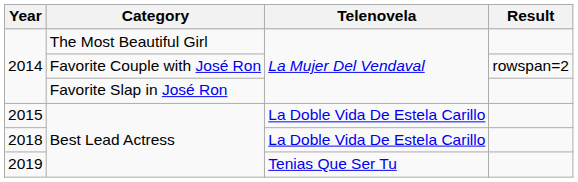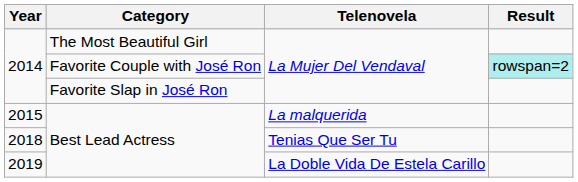(531, 66) no background -> (531, 66) paleturquoise background
(377, 115) La Doble Vida De Estela Carillo -> (317, 115) La malquerida
(377, 139) La Doble Vida De Estela Carillo -> (333, 139) Tenias Que Ser Tu
(333, 164) Tenias Que Ser Tu -> (377, 164) La Doble Vida De Estela Carillo
